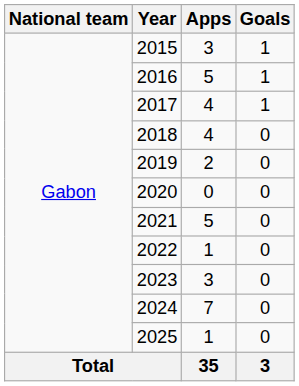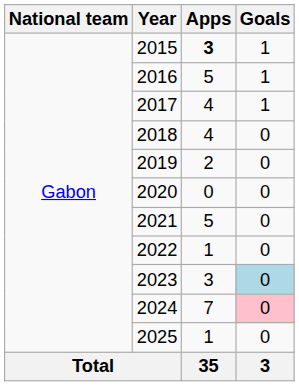(209, 47) normal -> (209, 47) bold
(265, 279) no background -> (265, 279) lightblue background
(265, 308) no background -> (265, 308) pink background
